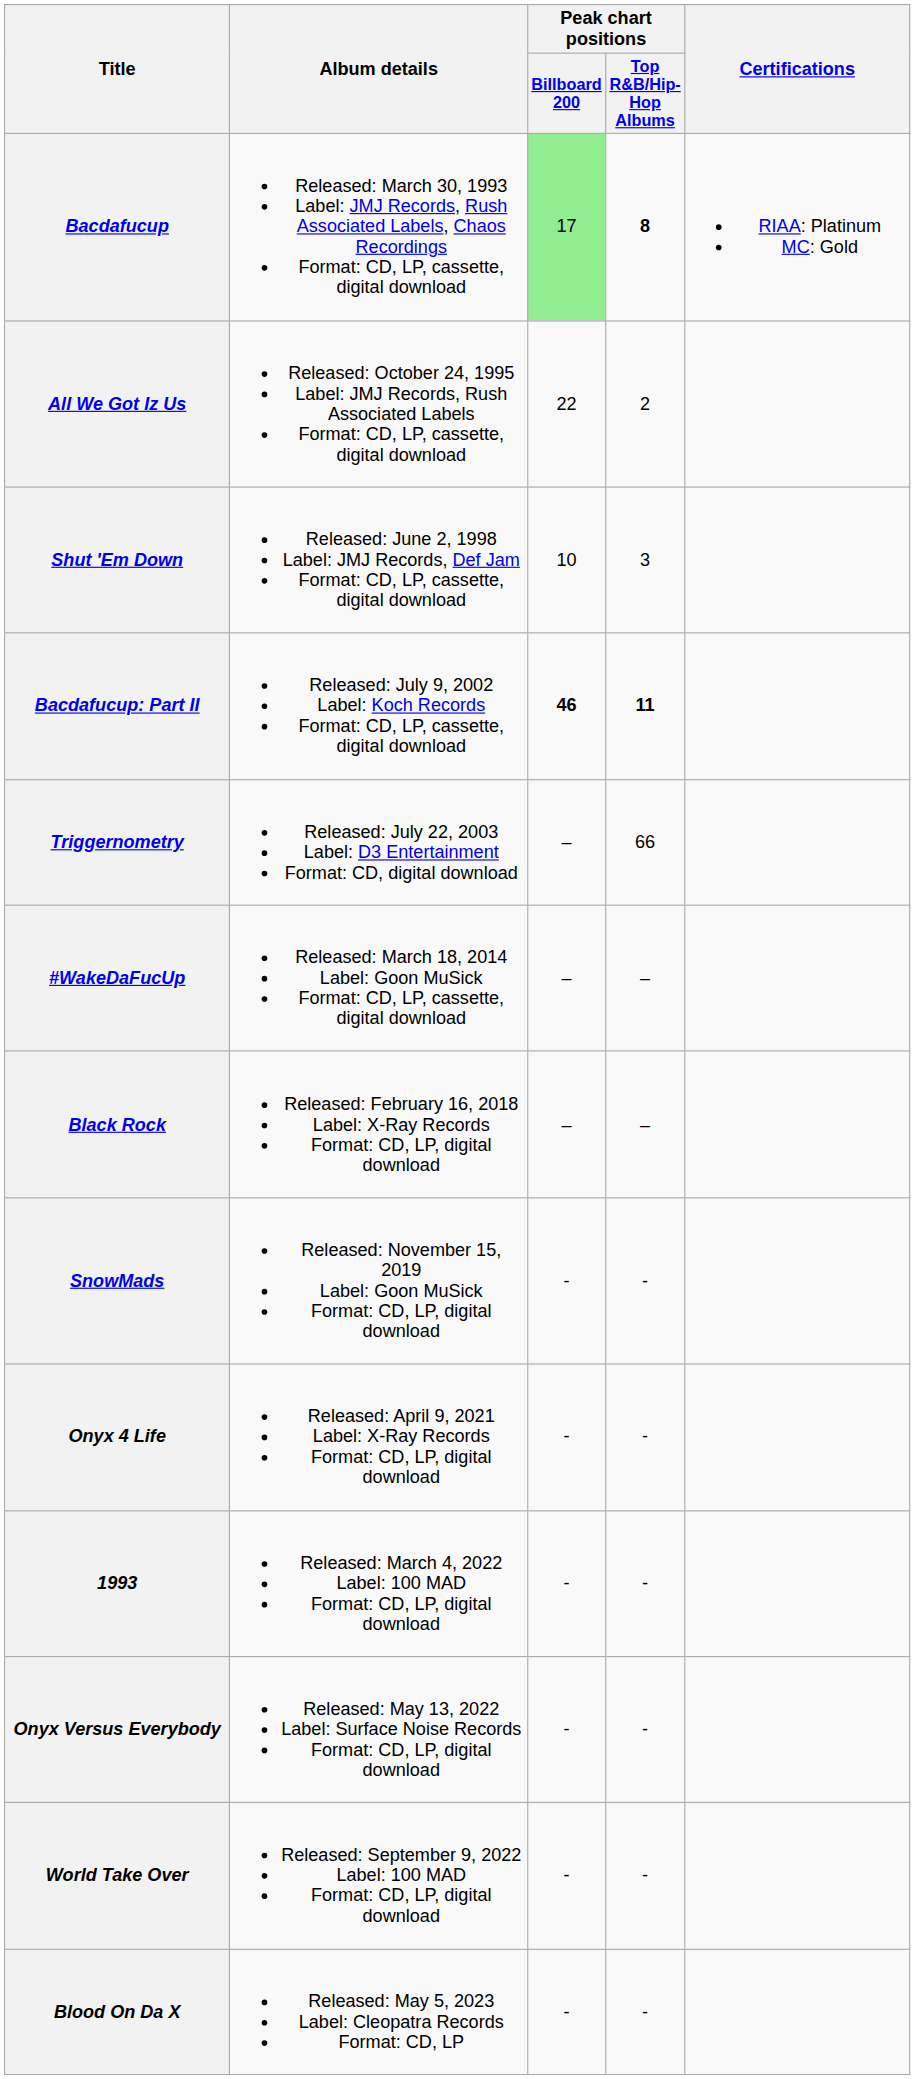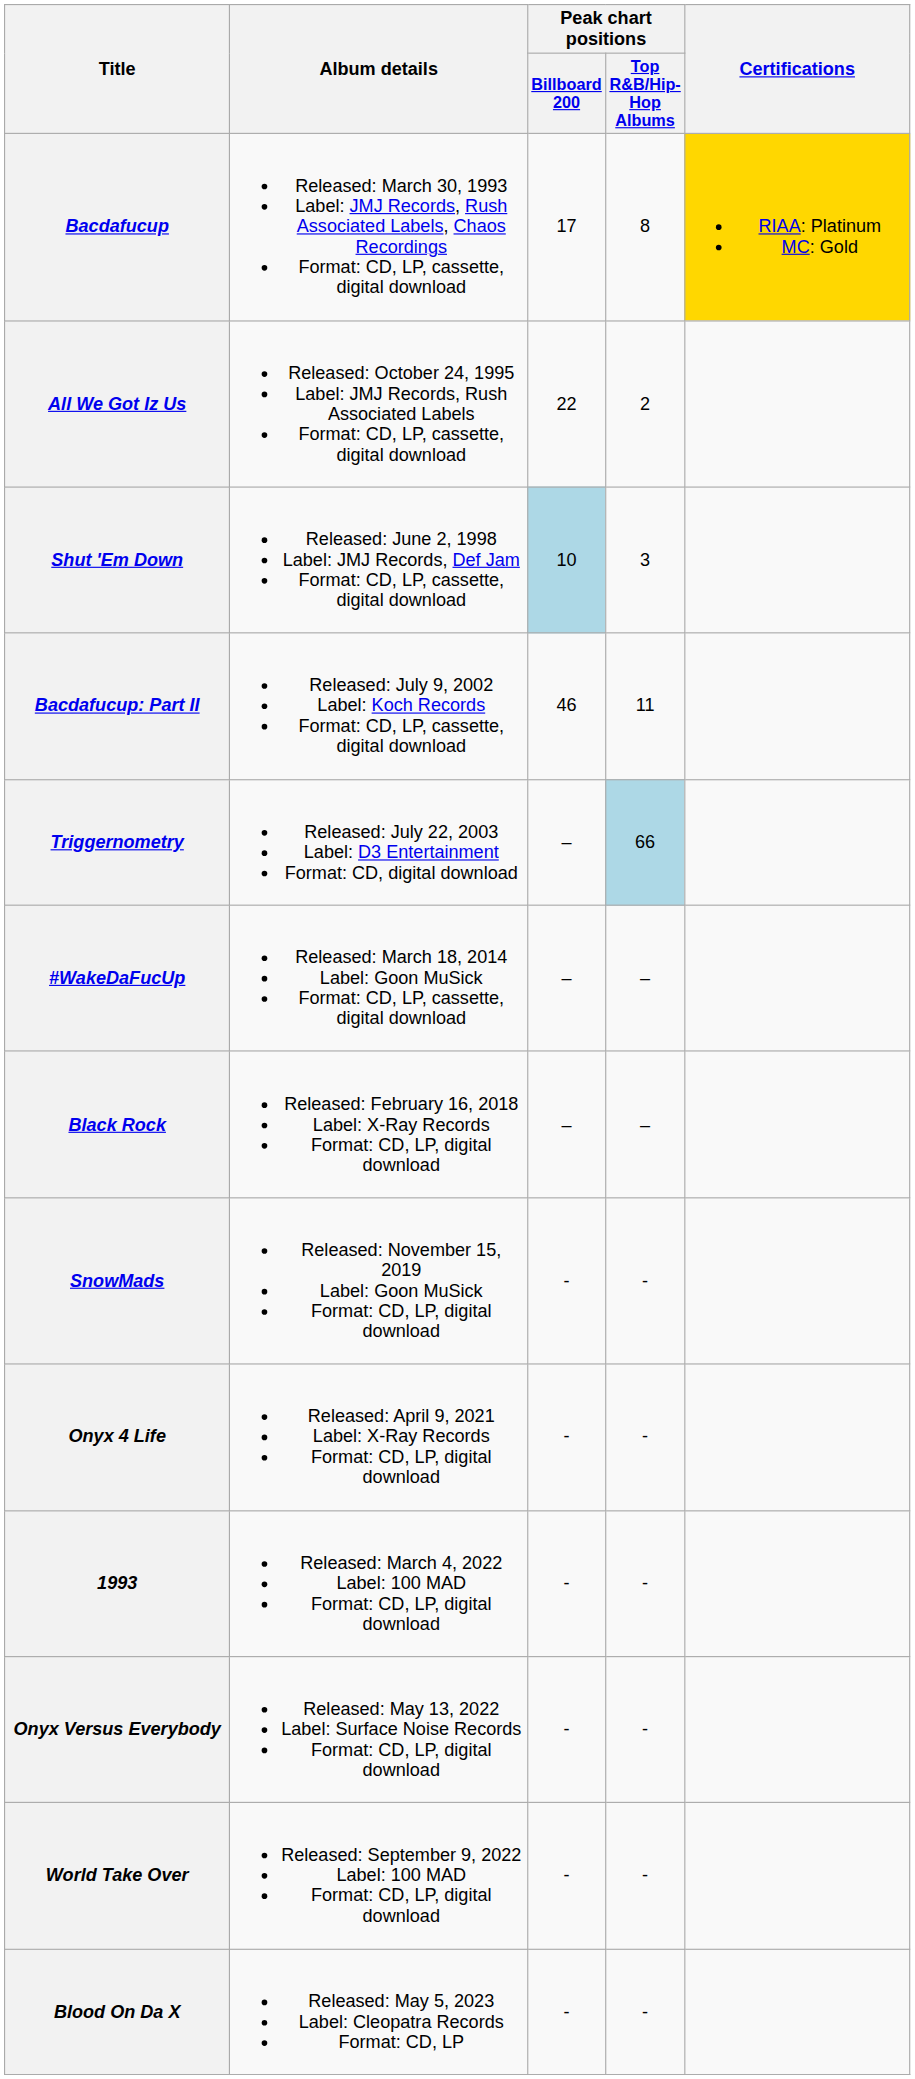(567, 226) lightgreen background -> (567, 226) no background
(645, 226) bold -> (645, 226) normal
(797, 237) no background -> (797, 237) gold background
(567, 559) no background -> (567, 559) lightblue background
(567, 706) bold -> (567, 706) normal
(645, 706) bold -> (645, 706) normal
(645, 842) no background -> (645, 842) lightblue background
